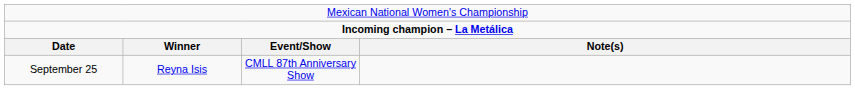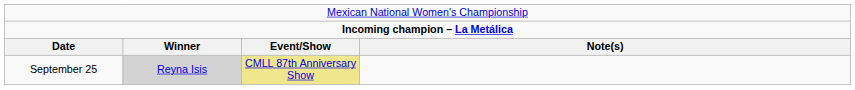(182, 70) no background -> (182, 70) lightgrey background
(300, 70) no background -> (300, 70) khaki background
